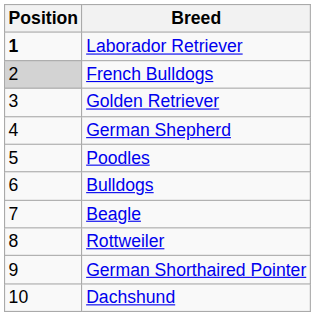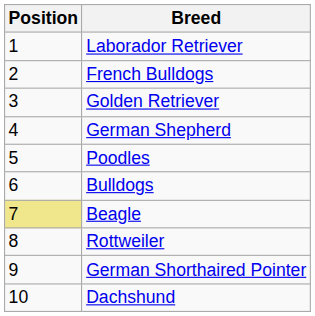(14, 46) bold -> (14, 46) normal
(14, 74) lightgrey background -> (14, 74) no background
(14, 213) no background -> (14, 213) khaki background
